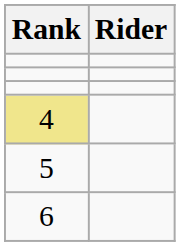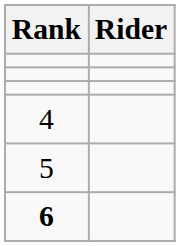(46, 119) khaki background -> (46, 119) no background
(46, 217) normal -> (46, 217) bold
